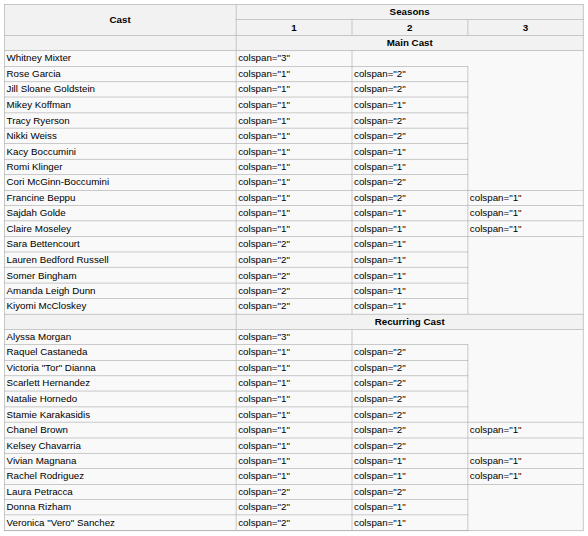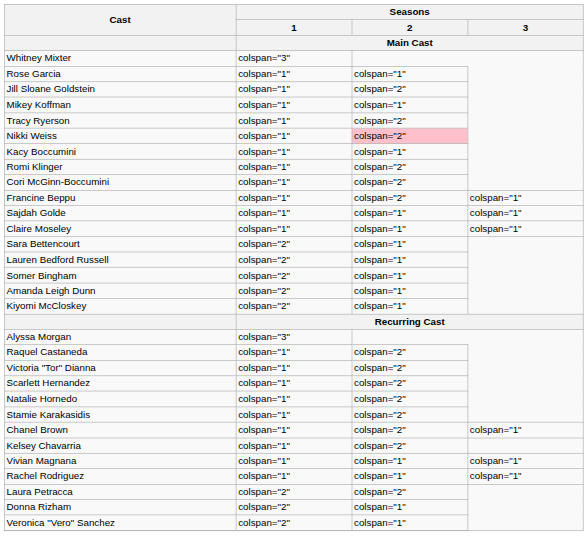(380, 74) colspan="2" -> (380, 74) colspan="1"
(380, 136) no background -> (380, 136) pink background
(380, 167) colspan="1" -> (380, 167) colspan="2"
